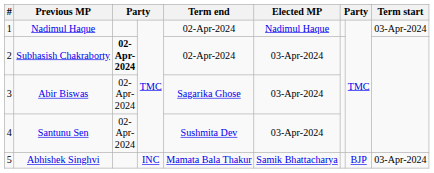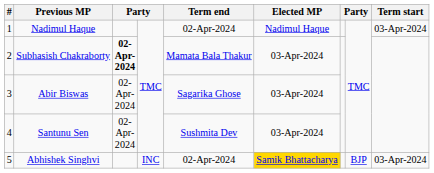(209, 55) 02-Apr-2024 -> (209, 55) Mamata Bala Thakur
(209, 160) Mamata Bala Thakur -> (209, 160) 02-Apr-2024
(297, 160) no background -> (297, 160) gold background
